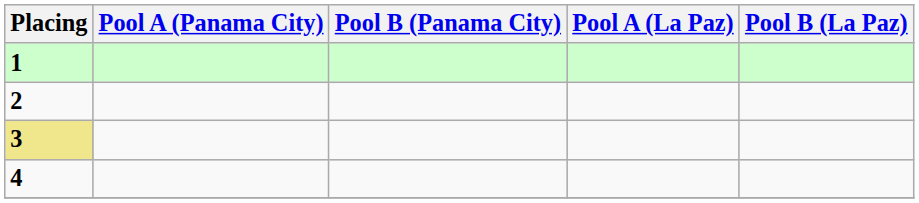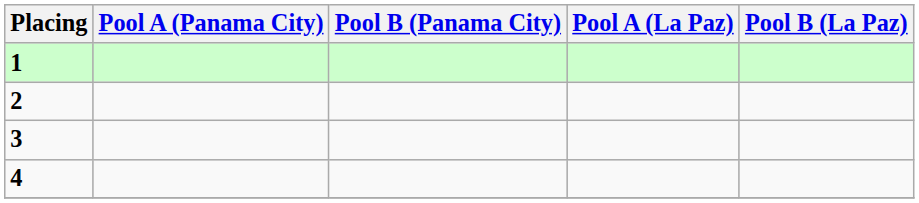(16, 139) khaki background -> (16, 139) no background
